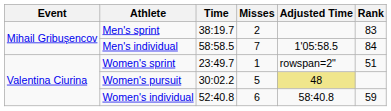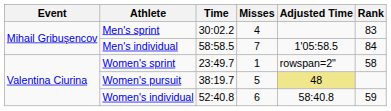(216, 30) 38:19.7 -> (216, 30) 30:02.2
(257, 30) 2 -> (257, 30) 4
(371, 64) 51 -> (371, 64) 58
(216, 81) 30:02.2 -> (216, 81) 38:19.7
